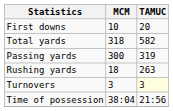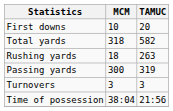rows swapped: (42, 70) <-> (42, 56)
(142, 85) lightyellow background -> (142, 85) no background
